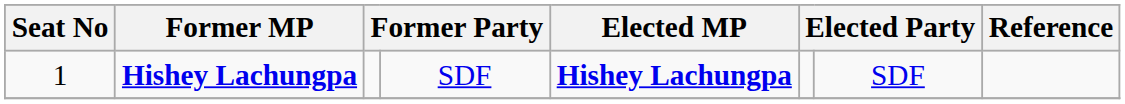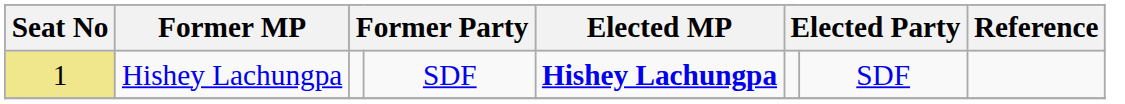(60, 74) no background -> (60, 74) khaki background
(240, 74) bold -> (232, 74) normal
